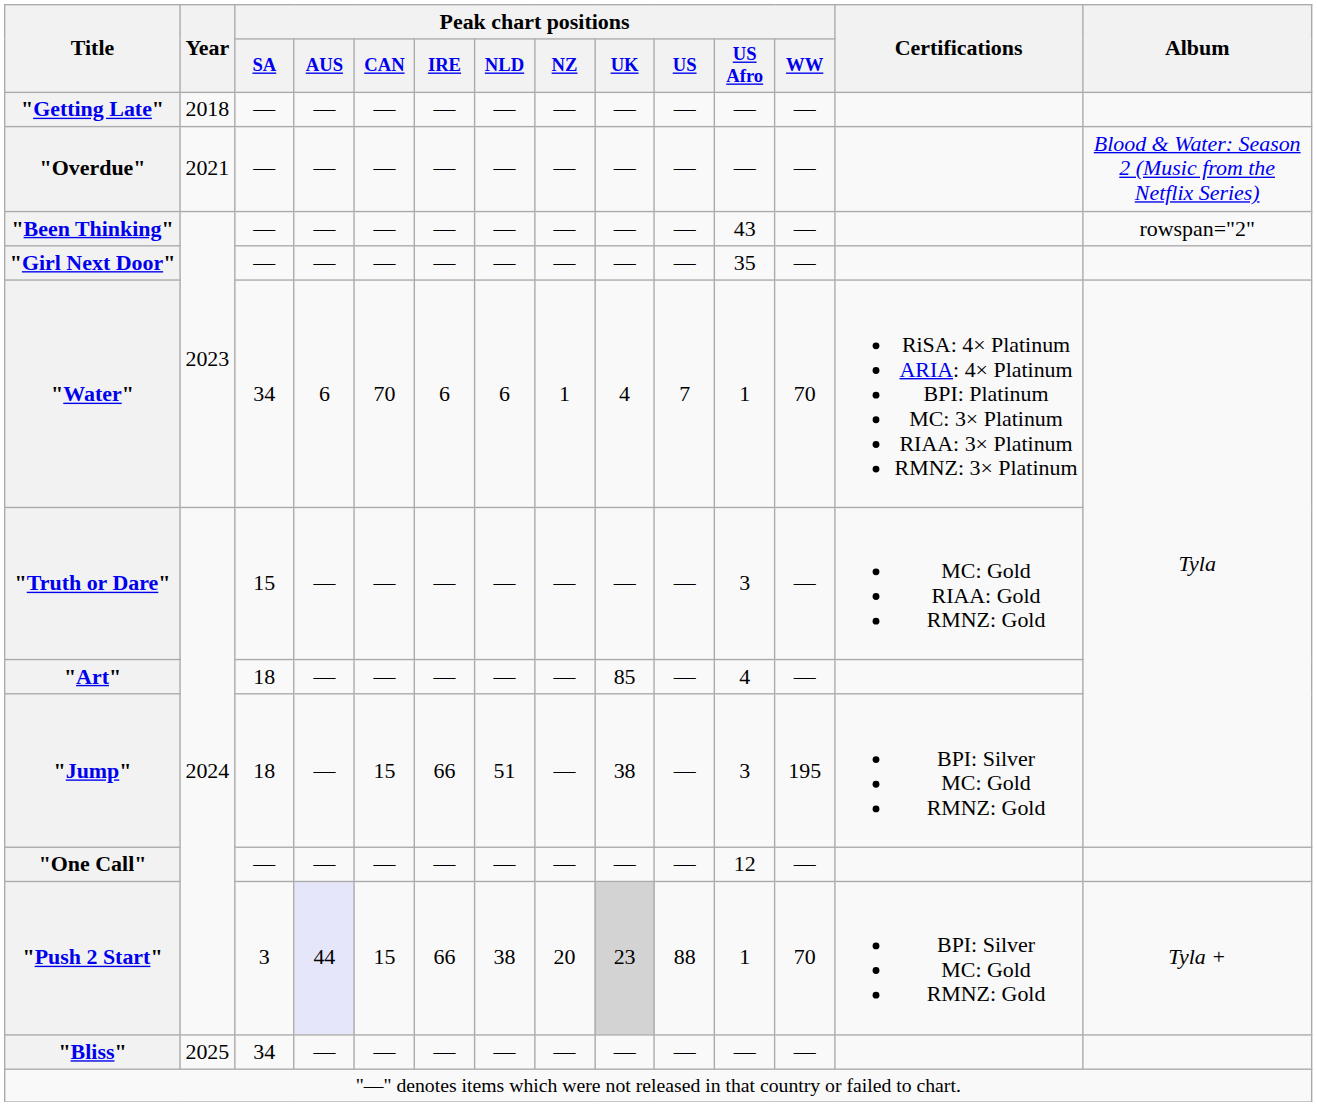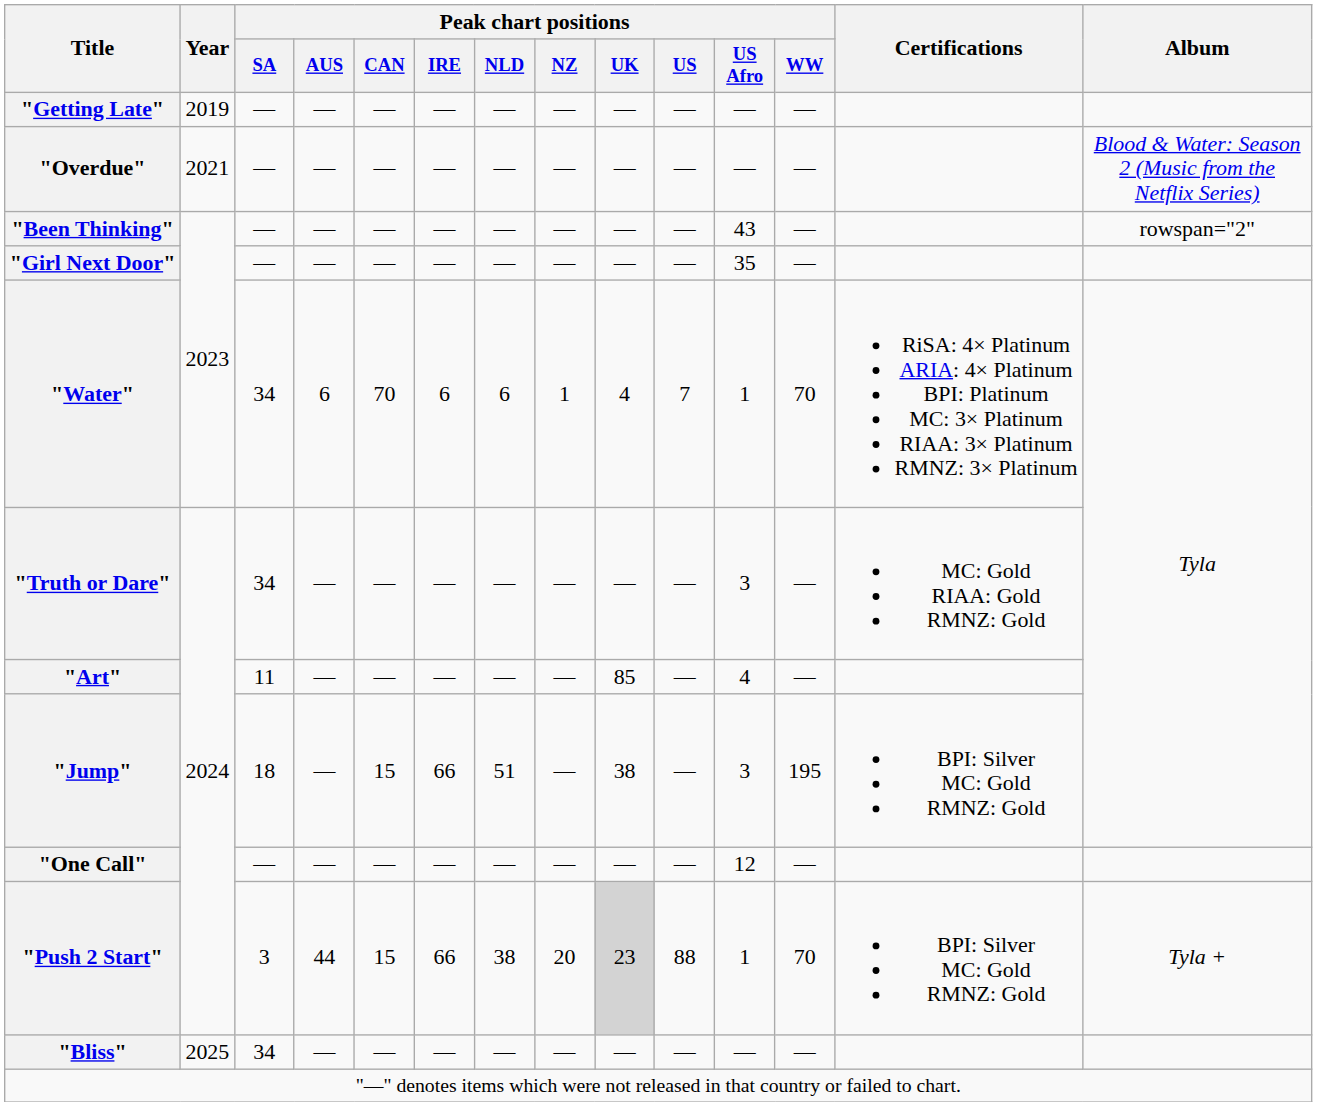(207, 109) 2018 -> (207, 109) 2019
(264, 583) 15 -> (264, 583) 34
(264, 676) 18 -> (264, 676) 11
(324, 957) lavender background -> (324, 957) no background
